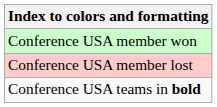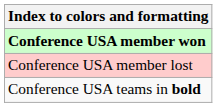(103, 41) normal -> (107, 41) bold
